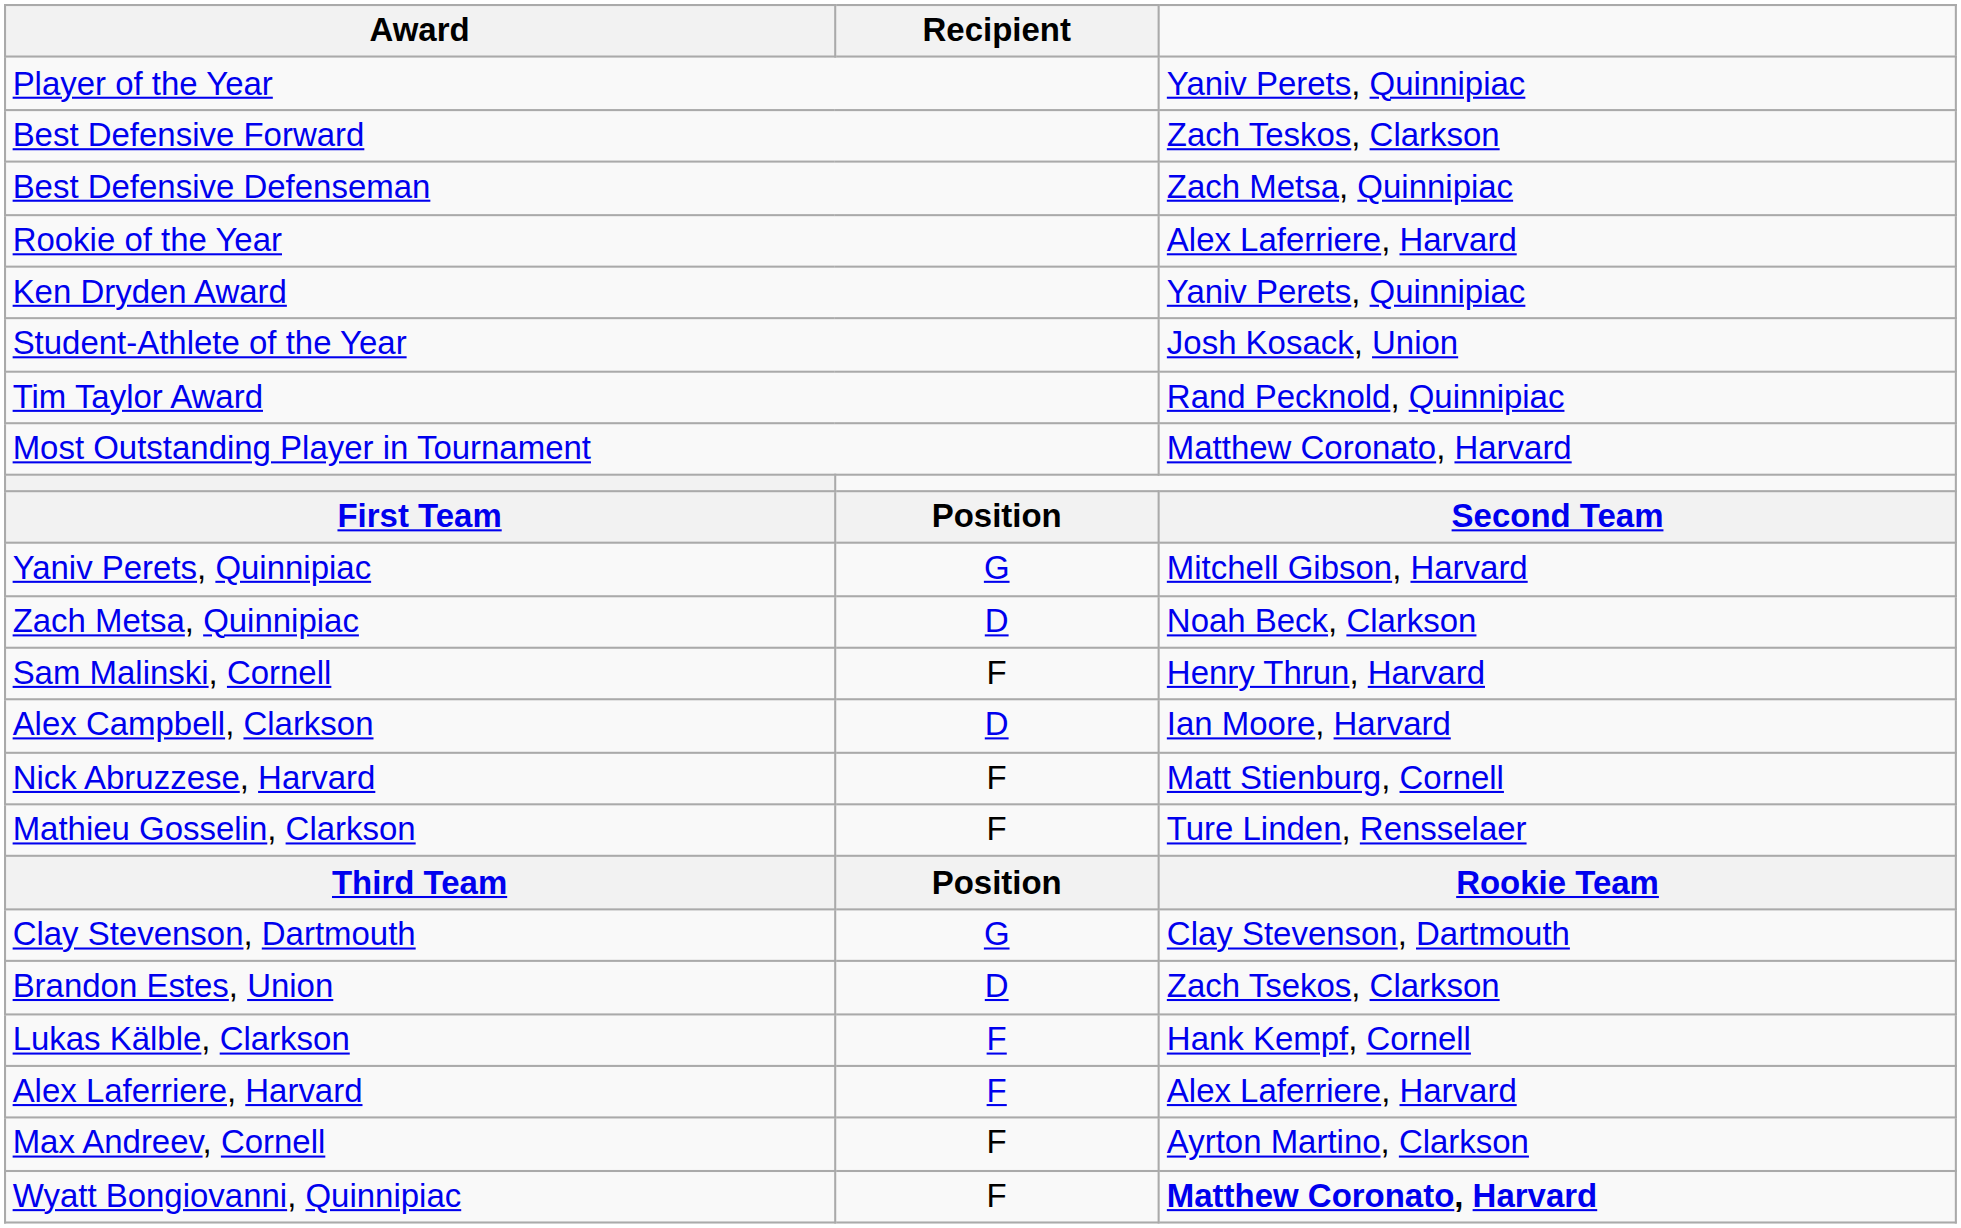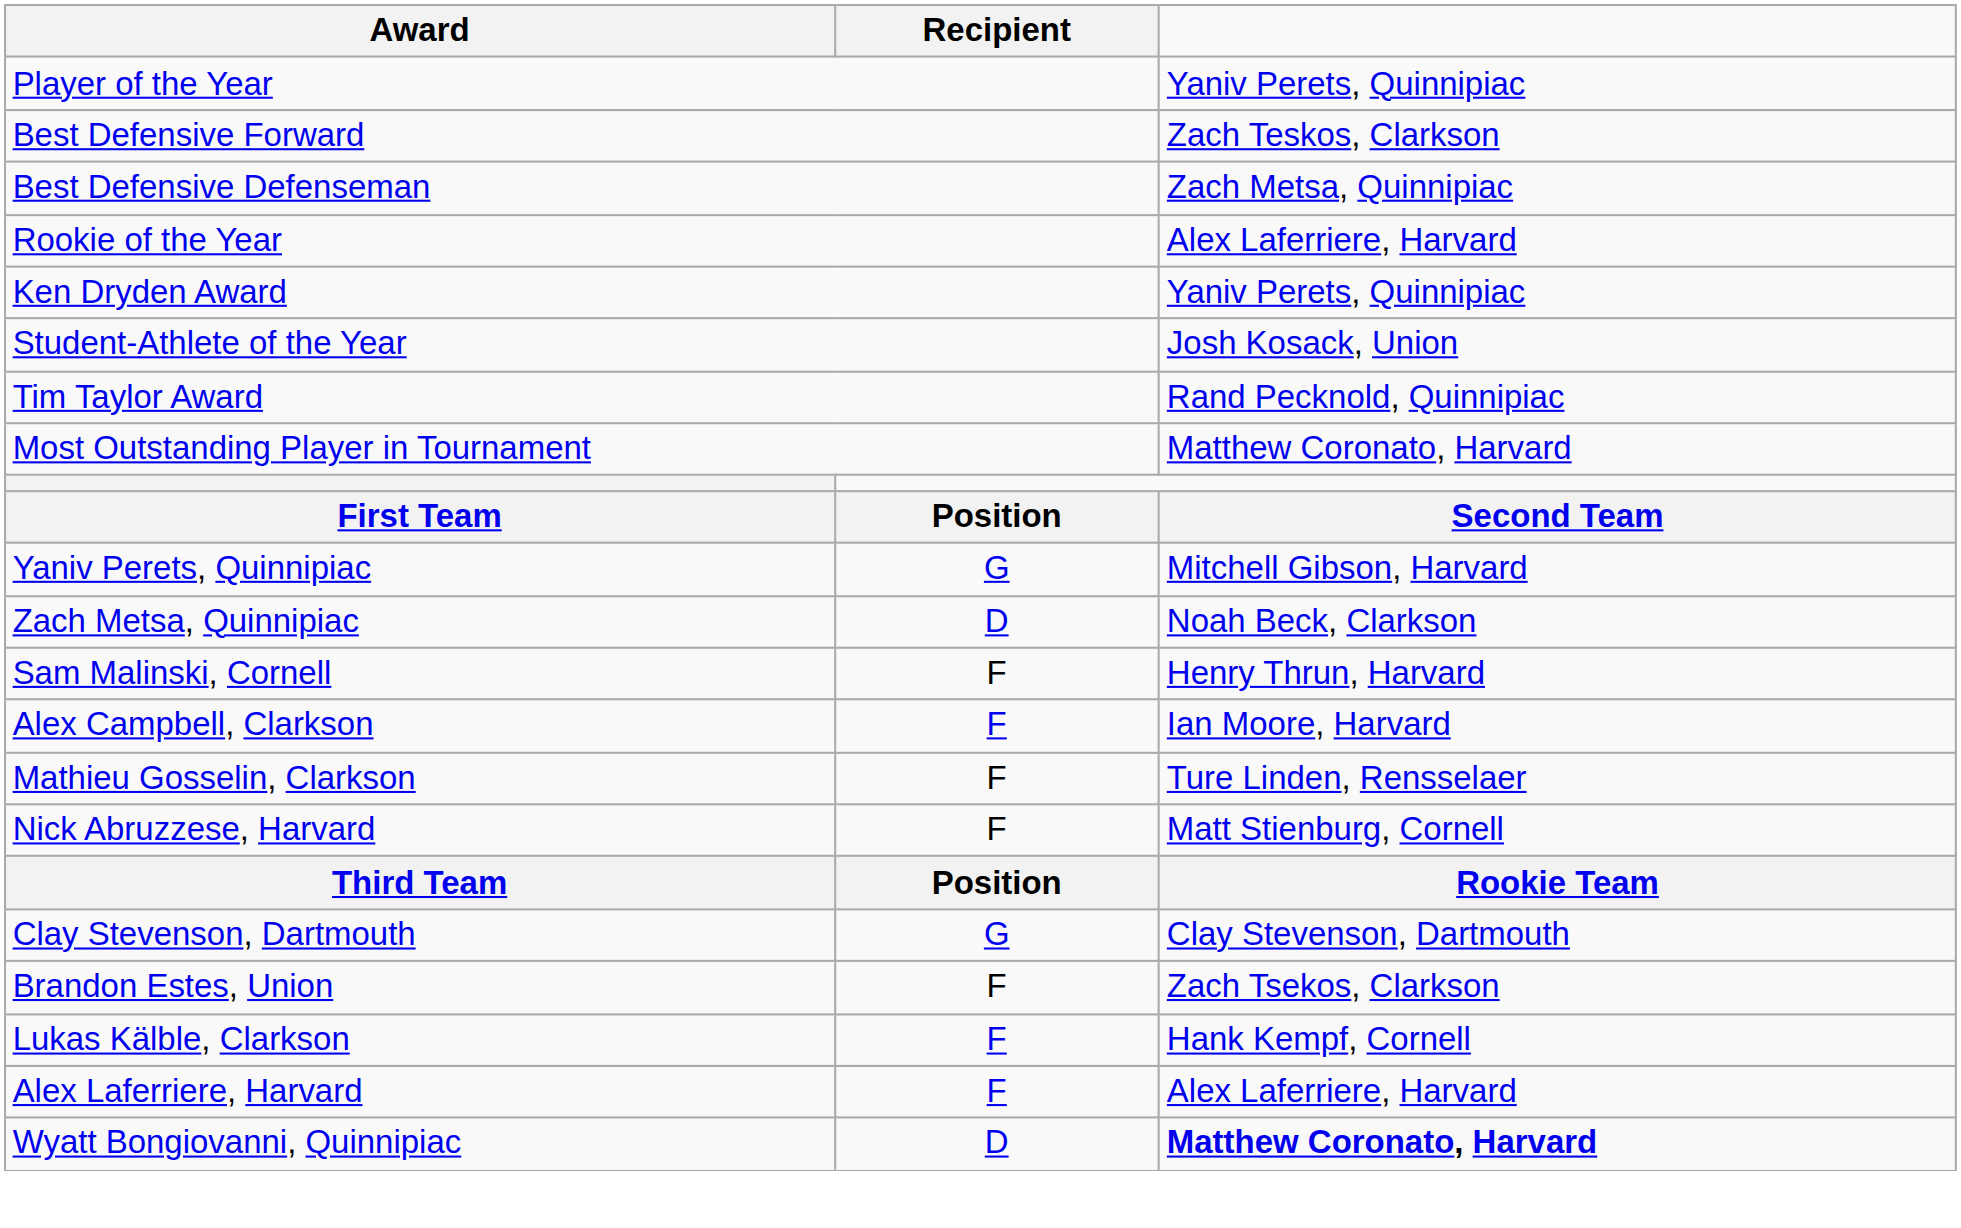(997, 725) D -> (997, 725) F
rows swapped: (214, 829) <-> (194, 777)
(997, 986) D -> (997, 986) F
- row: (169, 1143)
(997, 1195) F -> (997, 1143) D
